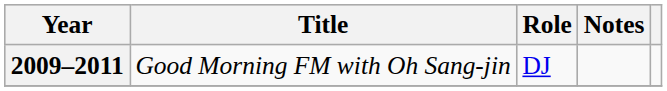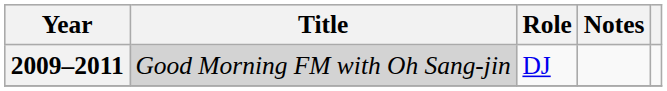(323, 65) no background -> (323, 65) lightgrey background
